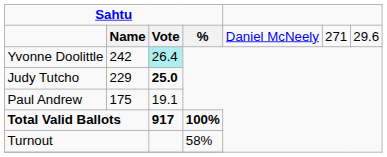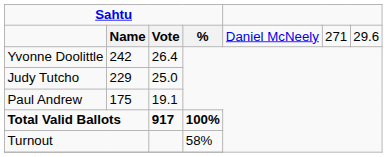(165, 57) paleturquoise background -> (165, 57) no background
(165, 78) bold -> (165, 78) normal
